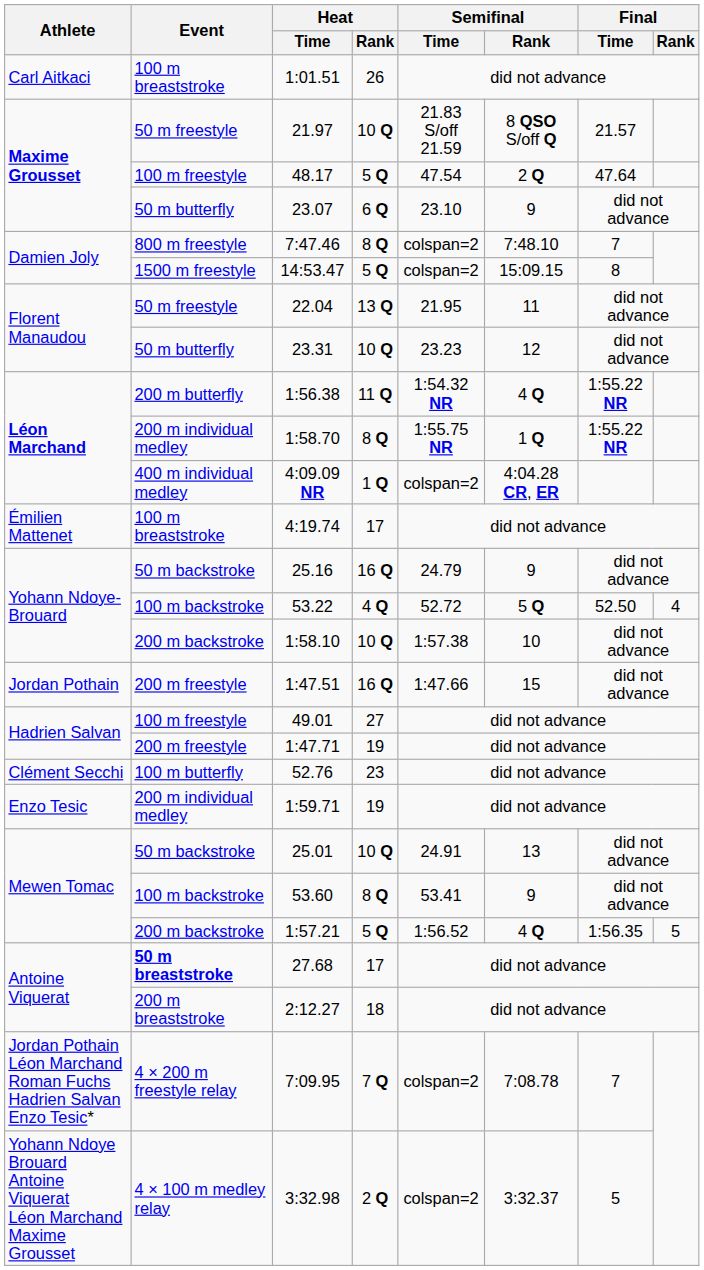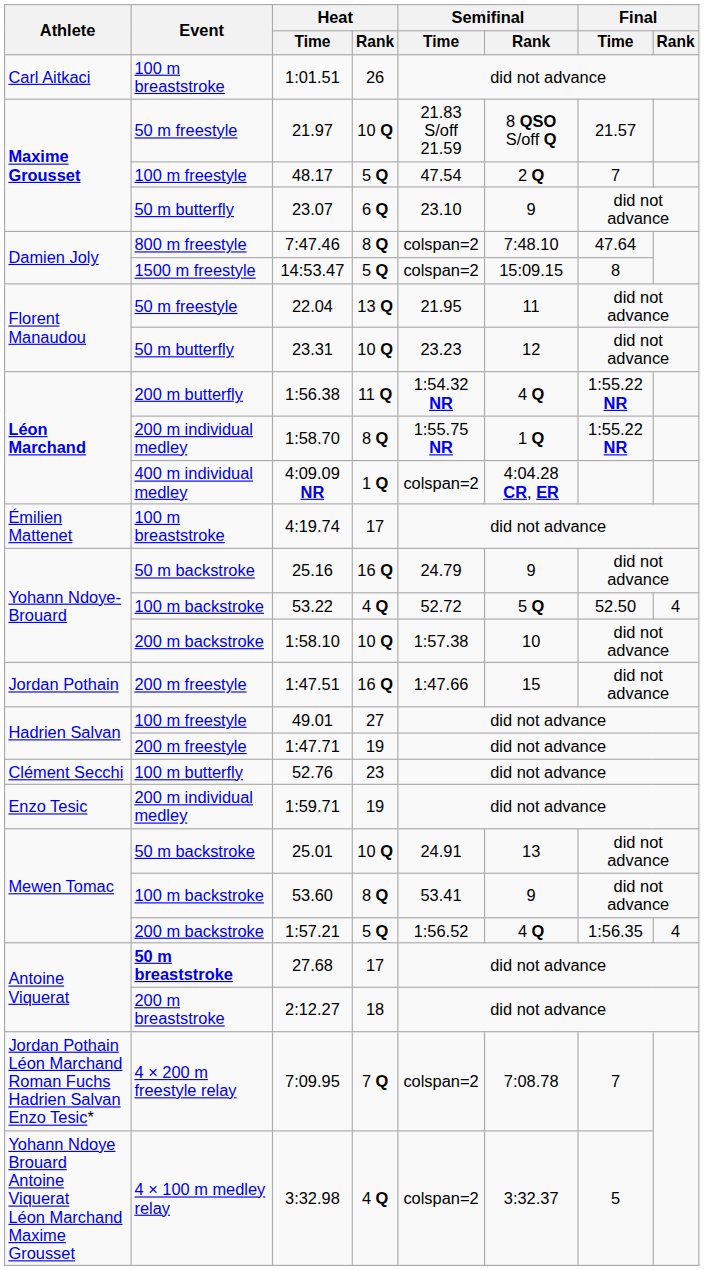(615, 175) 47.64 -> (615, 175) 7
(615, 245) 7 -> (615, 245) 47.64
(676, 931) 5 -> (676, 931) 4
(375, 1199) 2 Q -> (375, 1199) 4 Q
